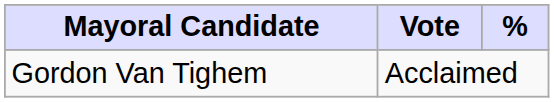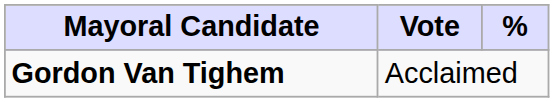(139, 73) normal -> (148, 73) bold
